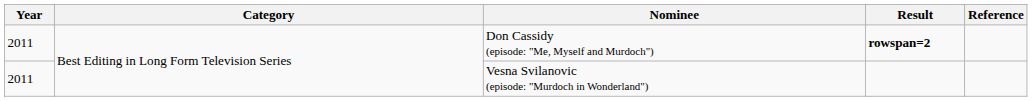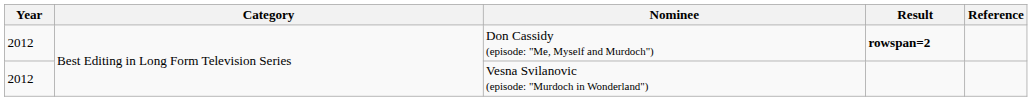(20, 43) 2011 -> (21, 43) 2012
(20, 78) 2011 -> (21, 78) 2012
